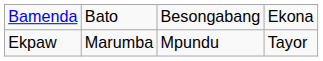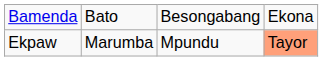(288, 42) no background -> (288, 42) lightsalmon background
